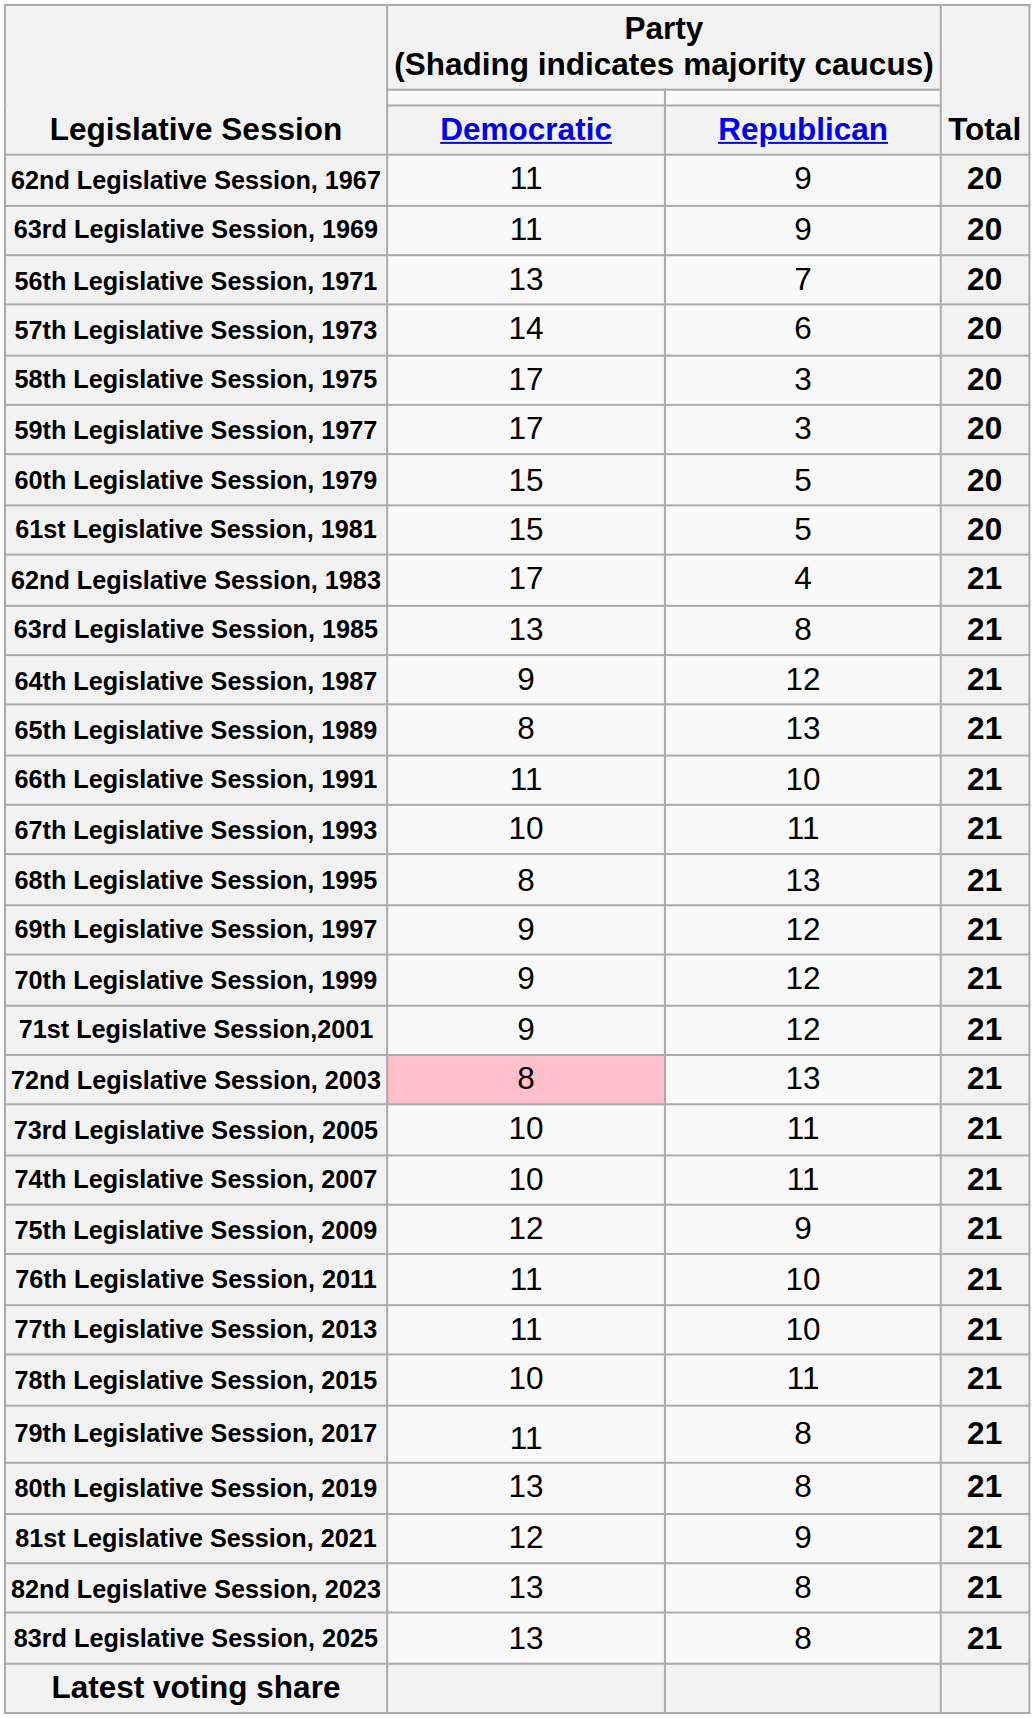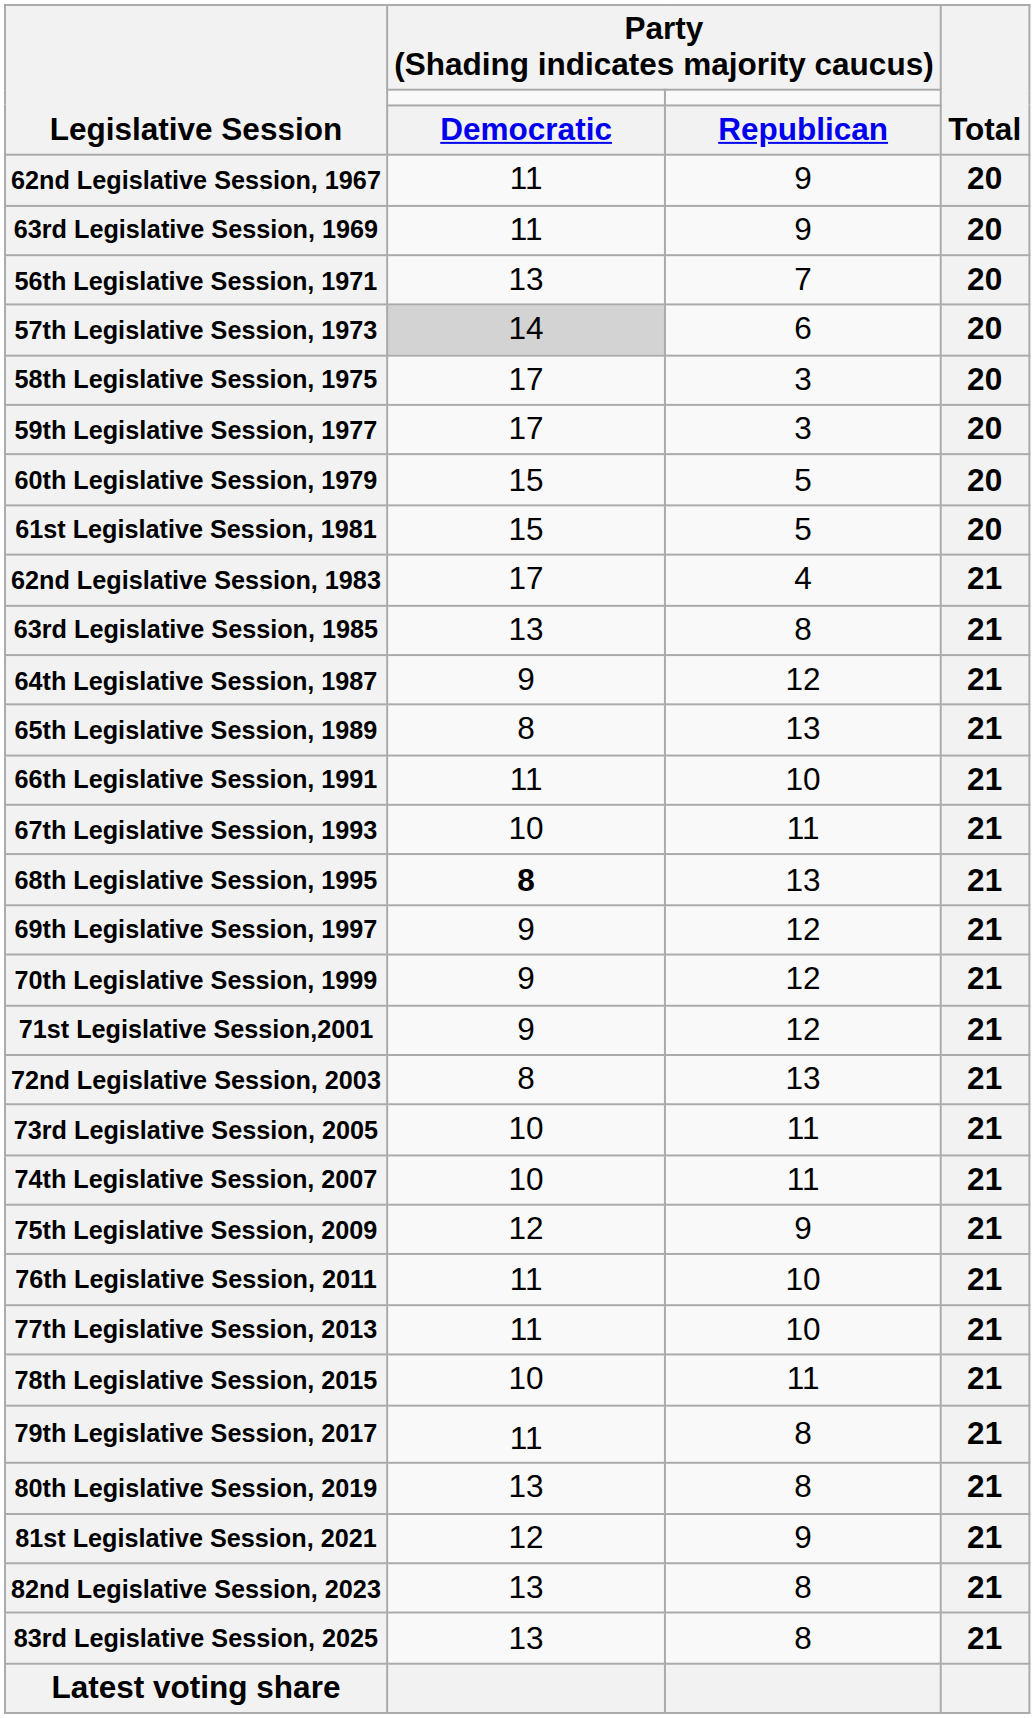(526, 329) no background -> (526, 329) lightgrey background
(526, 879) normal -> (526, 879) bold
(526, 1079) pink background -> (526, 1079) no background
